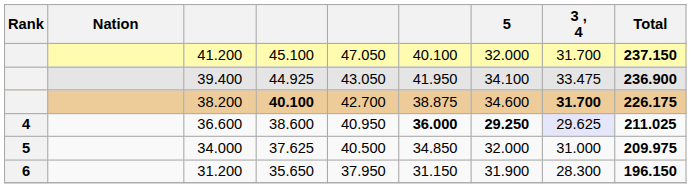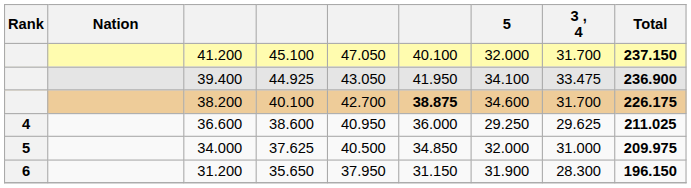(292, 101) bold -> (292, 101) normal
(435, 101) normal -> (435, 101) bold
(579, 101) bold -> (579, 101) normal
(435, 125) bold -> (435, 125) normal
(507, 125) bold -> (507, 125) normal
(579, 125) lavender background -> (579, 125) no background
